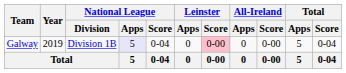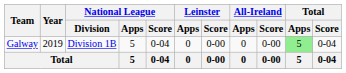(132, 44) lavender background -> (132, 44) no background
(216, 44) pink background -> (216, 44) no background
(299, 44) no background -> (299, 44) lightgreen background
